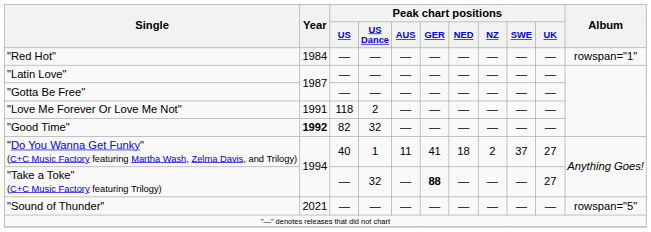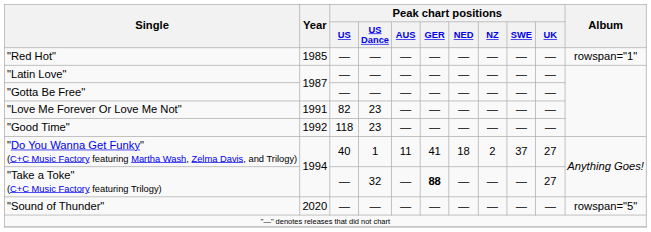(315, 56) 1984 -> (315, 56) 1985
(344, 109) 118 -> (344, 109) 82
(375, 109) 2 -> (375, 109) 23
(315, 127) bold -> (315, 127) normal
(344, 127) 82 -> (344, 127) 118
(375, 127) 32 -> (375, 127) 23
(315, 206) 2021 -> (315, 206) 2020
